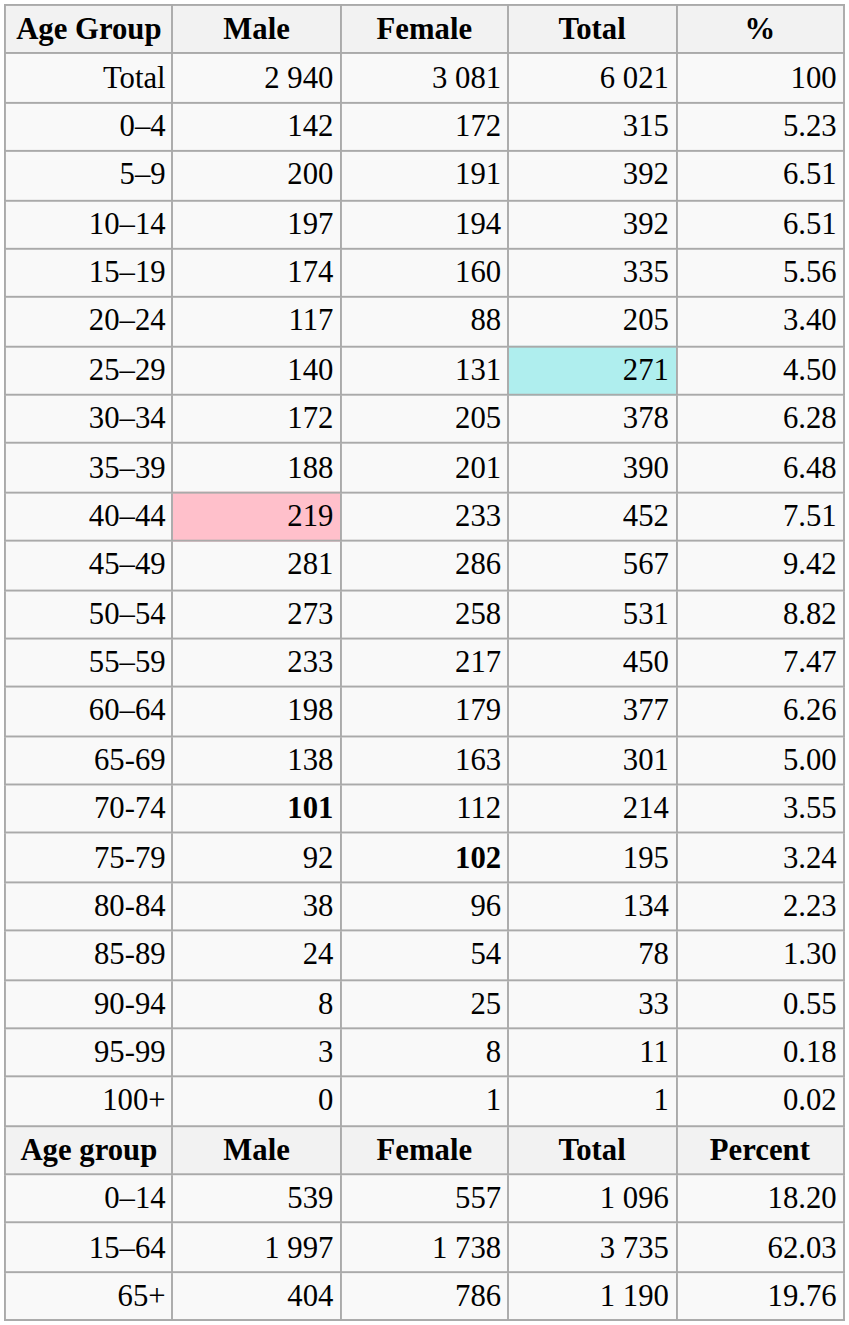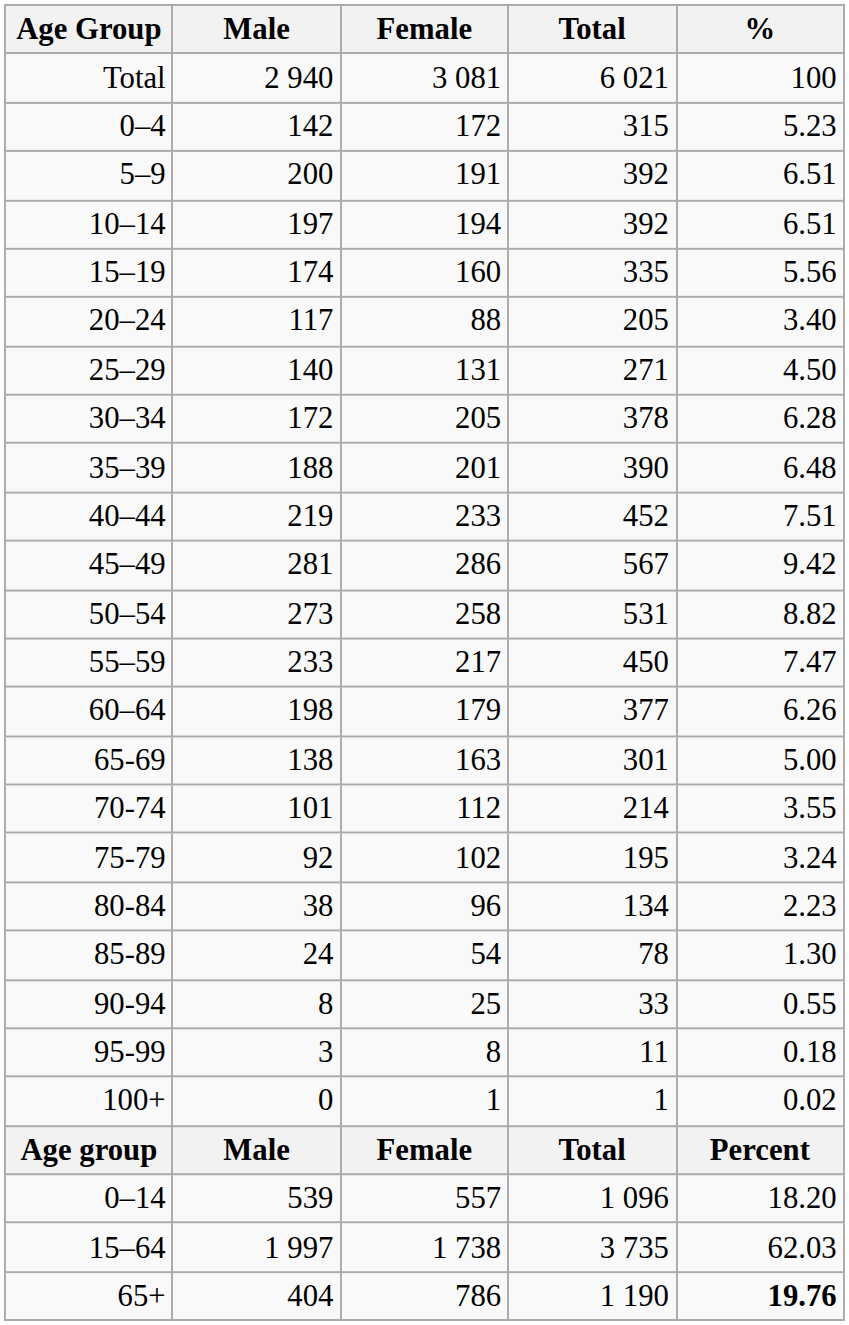(646, 369) paleturquoise background -> (646, 369) no background
(310, 516) pink background -> (310, 516) no background
(310, 808) bold -> (310, 808) normal
(478, 857) bold -> (478, 857) normal
(802, 1295) normal -> (802, 1295) bold
